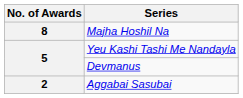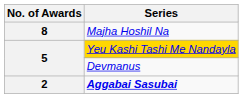(161, 49) no background -> (161, 49) gold background
(129, 84) normal -> (132, 84) bold
